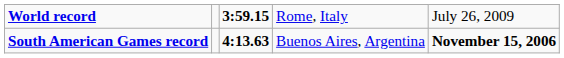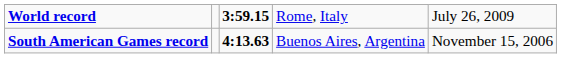(494, 40) bold -> (492, 40) normal
